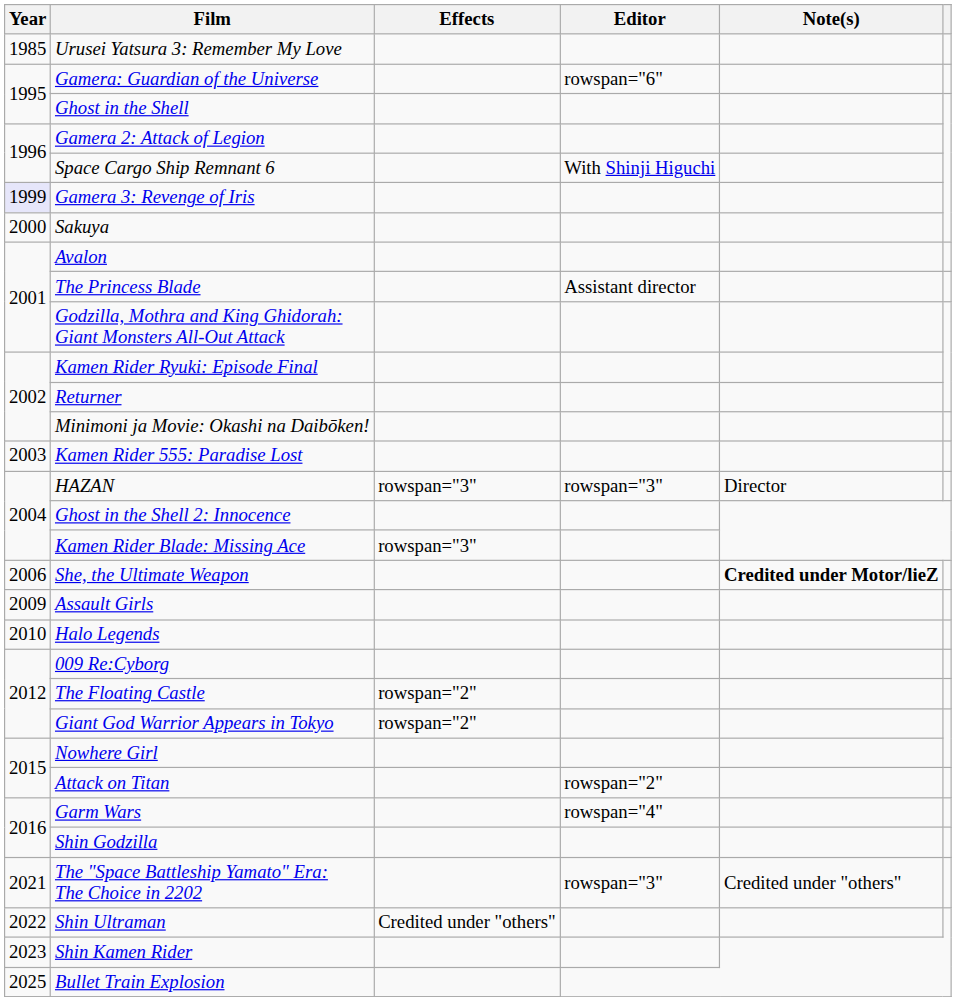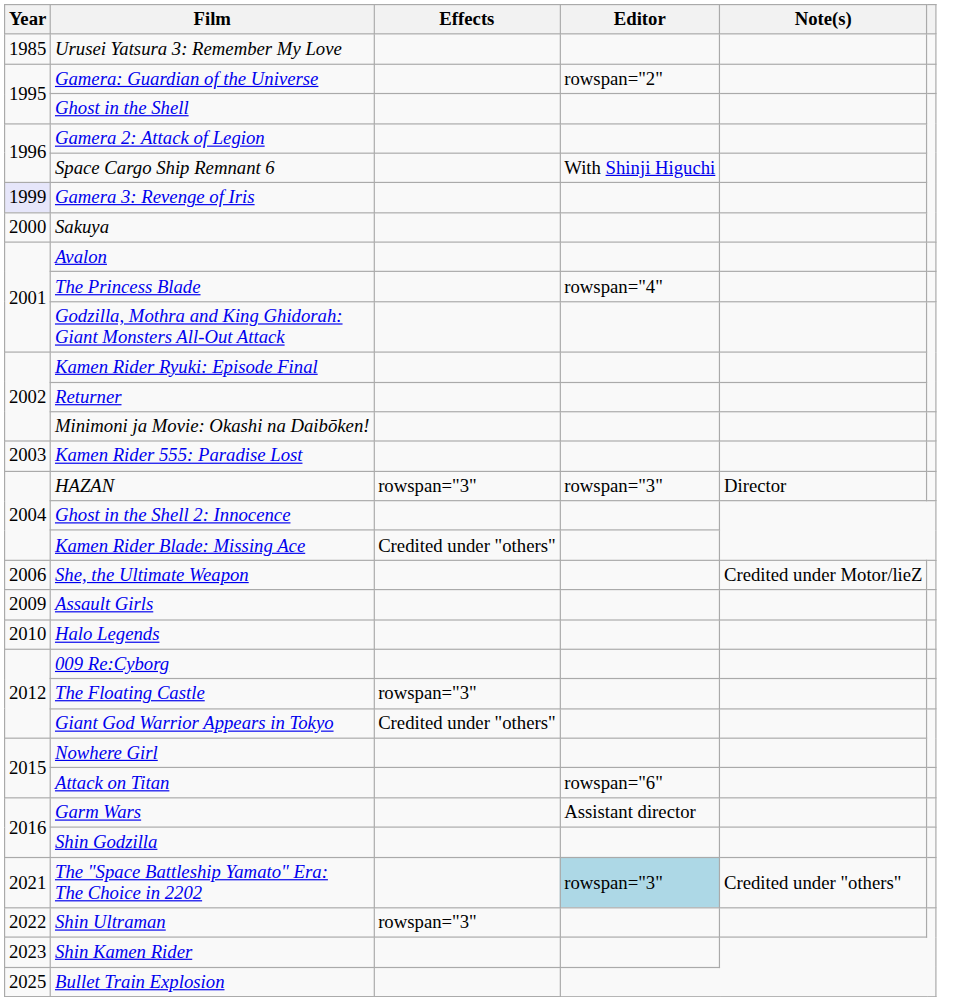(614, 78) rowspan="6" -> (614, 78) rowspan="2"
(630, 286) Assistant director -> (614, 286) rowspan="4"
(427, 545) rowspan="3" -> (467, 545) Credited under "others"
(831, 574) bold -> (823, 574) normal
(427, 693) rowspan="2" -> (427, 693) rowspan="3"
(427, 723) rowspan="2" -> (467, 723) Credited under "others"
(614, 782) rowspan="2" -> (614, 782) rowspan="6"
(614, 812) rowspan="4" -> (630, 812) Assistant director
(614, 882) no background -> (614, 882) lightblue background
(467, 922) Credited under "others" -> (427, 922) rowspan="3"
